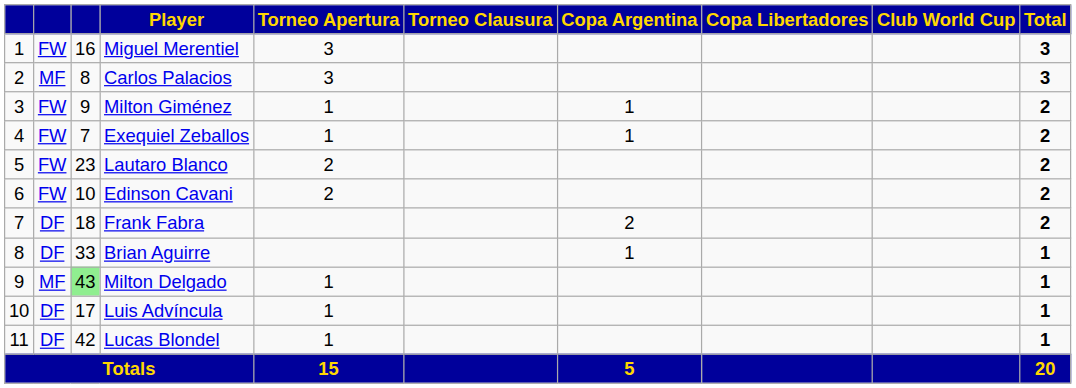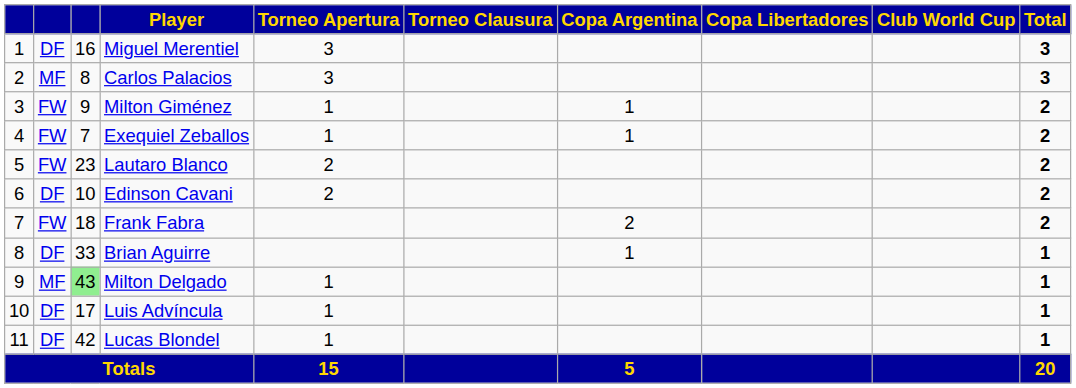(52, 48) FW -> (52, 48) DF
(52, 194) FW -> (52, 194) DF
(52, 223) DF -> (52, 223) FW
